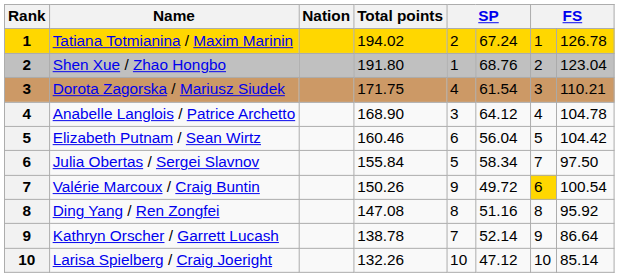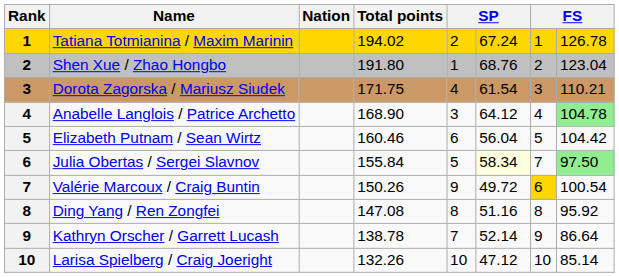(583, 114) no background -> (583, 114) lightgreen background
(498, 162) no background -> (498, 162) lightyellow background
(579, 162) no background -> (579, 162) lightgreen background
